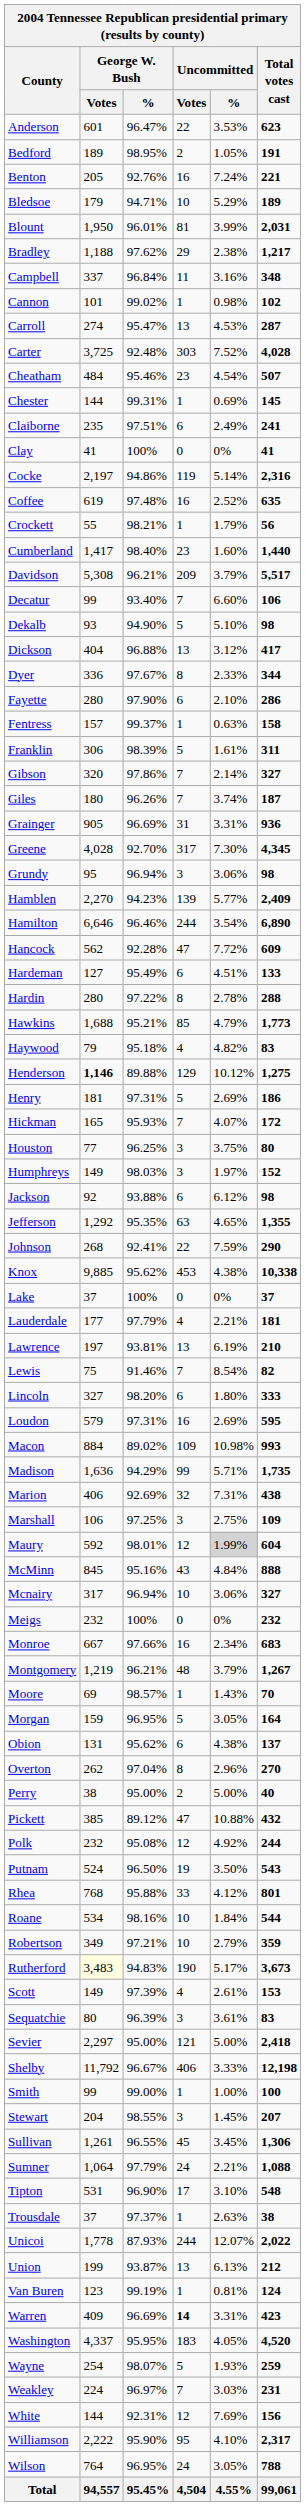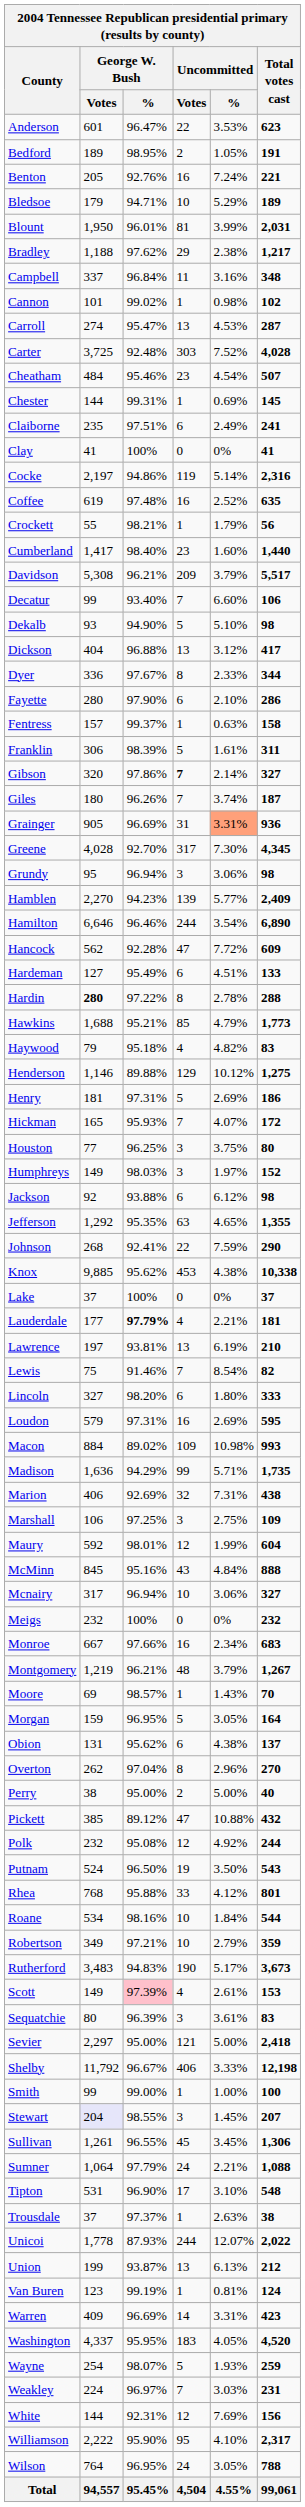(180, 774) normal -> (180, 773) bold
(230, 824) no background -> (230, 824) lightsalmon background
(93, 998) normal -> (93, 997) bold
(98, 1071) bold -> (98, 1072) normal
(147, 1321) normal -> (148, 1320) bold
(230, 1545) lightgrey background -> (230, 1545) no background
(98, 1967) lightyellow background -> (98, 1967) no background
(147, 1992) no background -> (147, 1992) pink background
(93, 2117) no background -> (93, 2117) lavender background
(183, 2315) bold -> (183, 2316) normal
